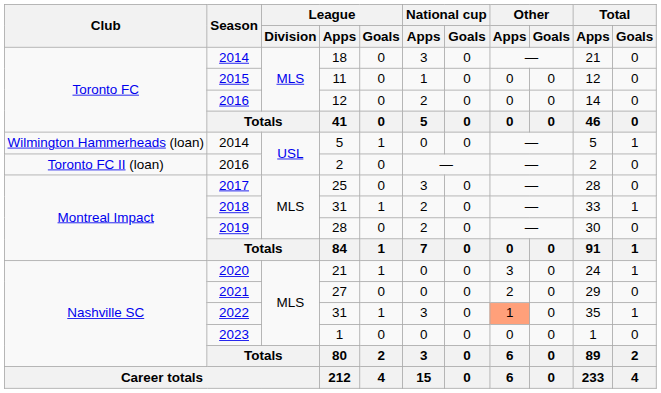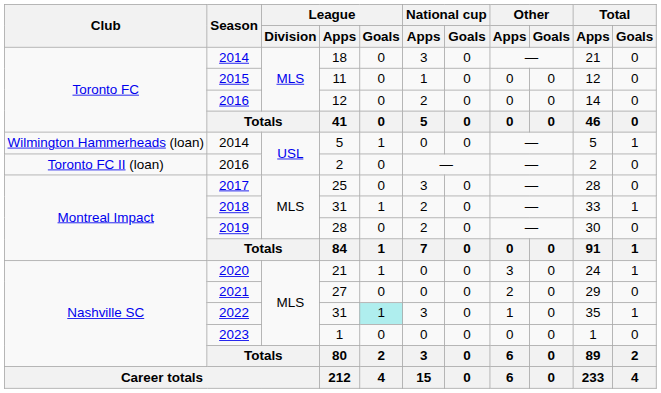(381, 313) no background -> (381, 313) paleturquoise background
(510, 313) lightsalmon background -> (510, 313) no background
